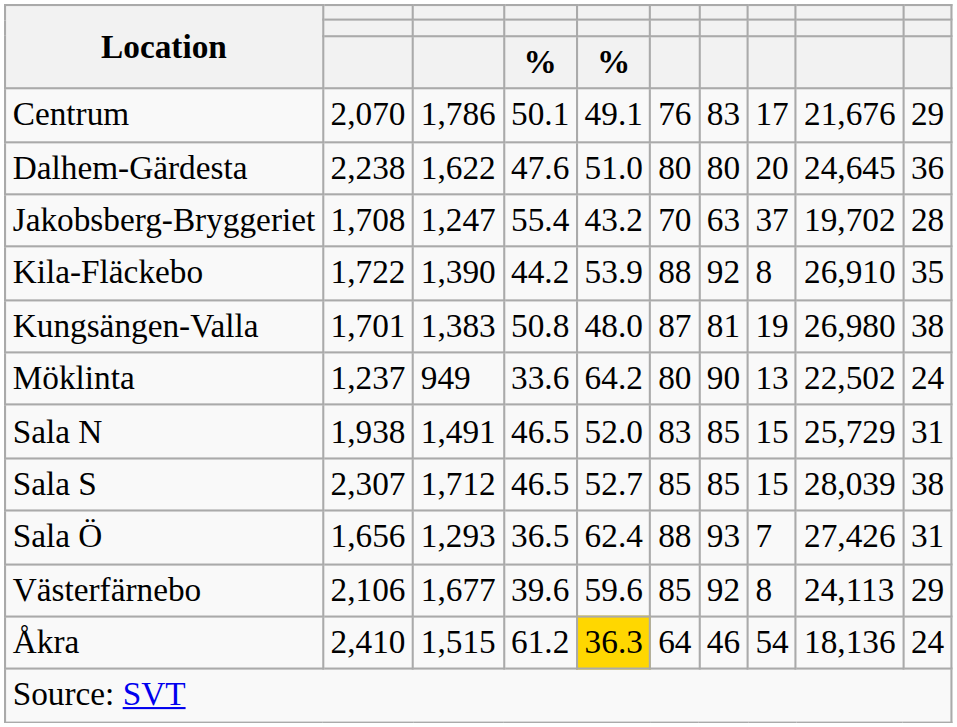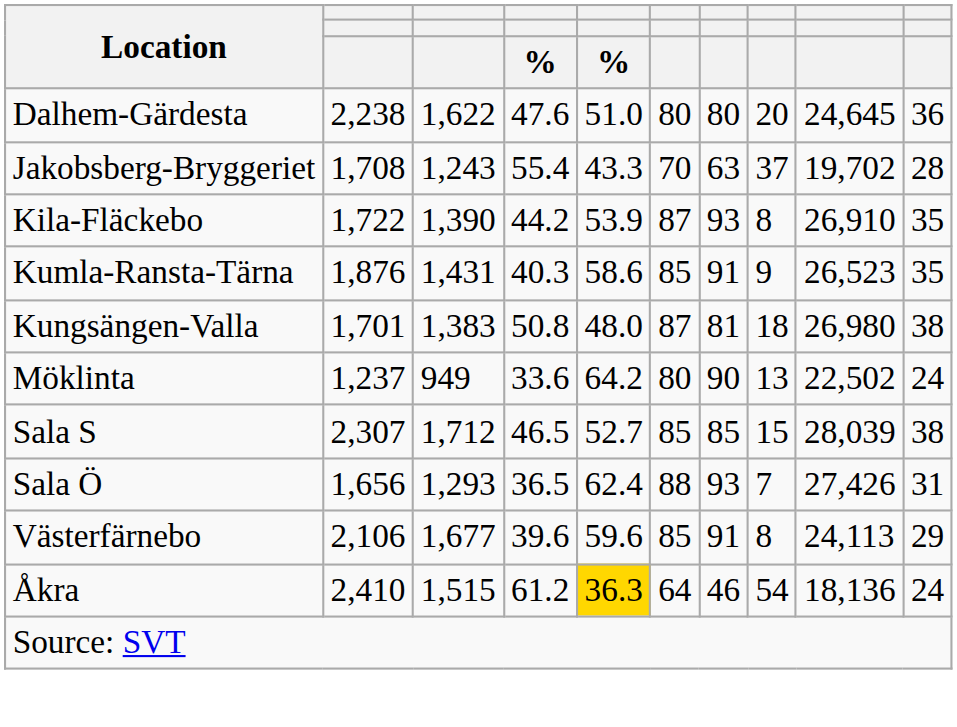- row: (71, 114)
(458, 219) 1,247 -> (458, 167) 1,243
(614, 219) 43.2 -> (614, 167) 43.3
(675, 272) 88 -> (675, 219) 87
(723, 272) 92 -> (723, 219) 93
+ row: (153, 272)
(772, 325) 19 -> (772, 325) 18
- row: (58, 431)
(723, 589) 92 -> (723, 536) 91
